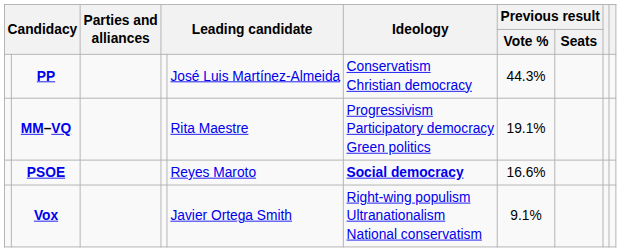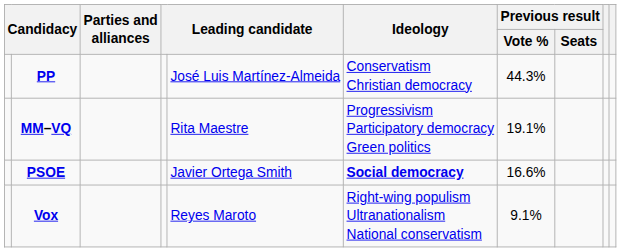(213, 172) Reyes Maroto -> (231, 172) Javier Ortega Smith
(231, 215) Javier Ortega Smith -> (213, 215) Reyes Maroto
